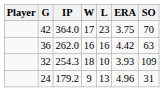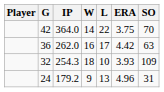(89, 29) 17 -> (89, 29) 14
(104, 29) 23 -> (104, 29) 22
(104, 45) 16 -> (104, 45) 17
